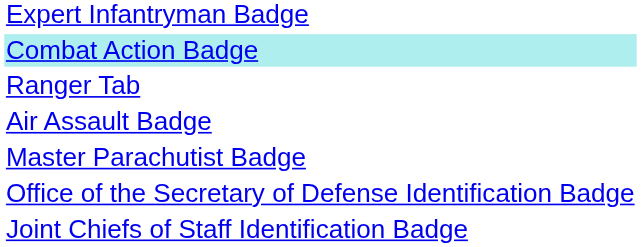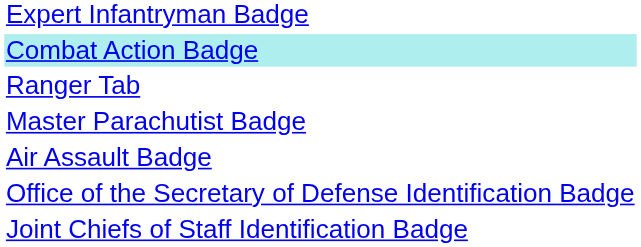(109, 121) Air Assault Badge -> (156, 121) Master Parachutist Badge
(156, 157) Master Parachutist Badge -> (109, 157) Air Assault Badge
